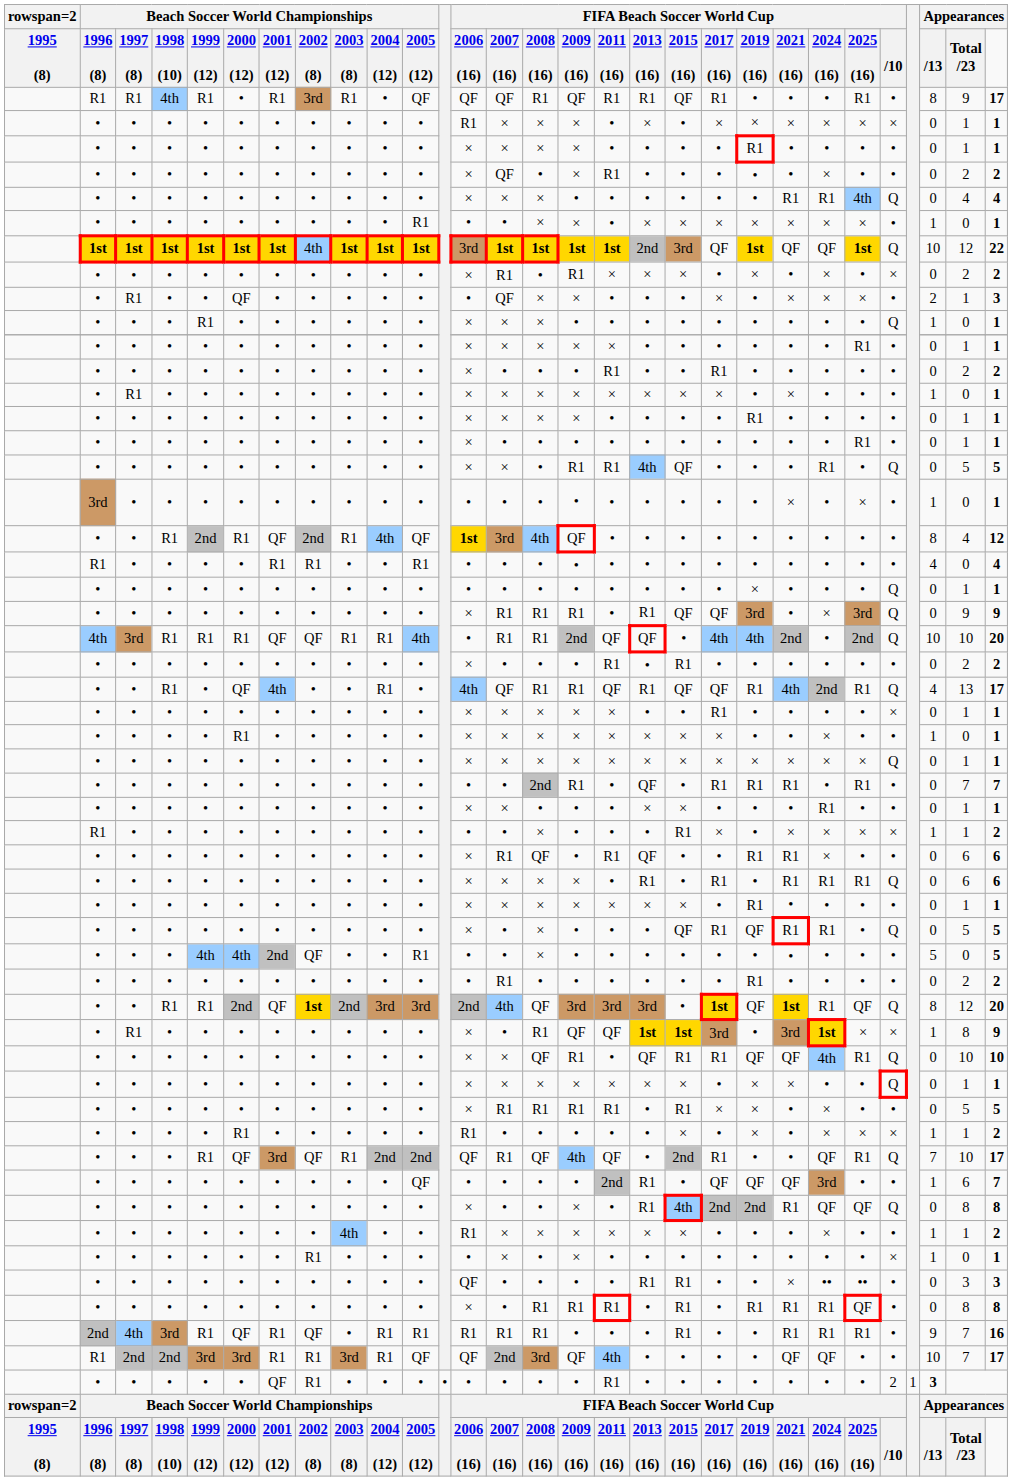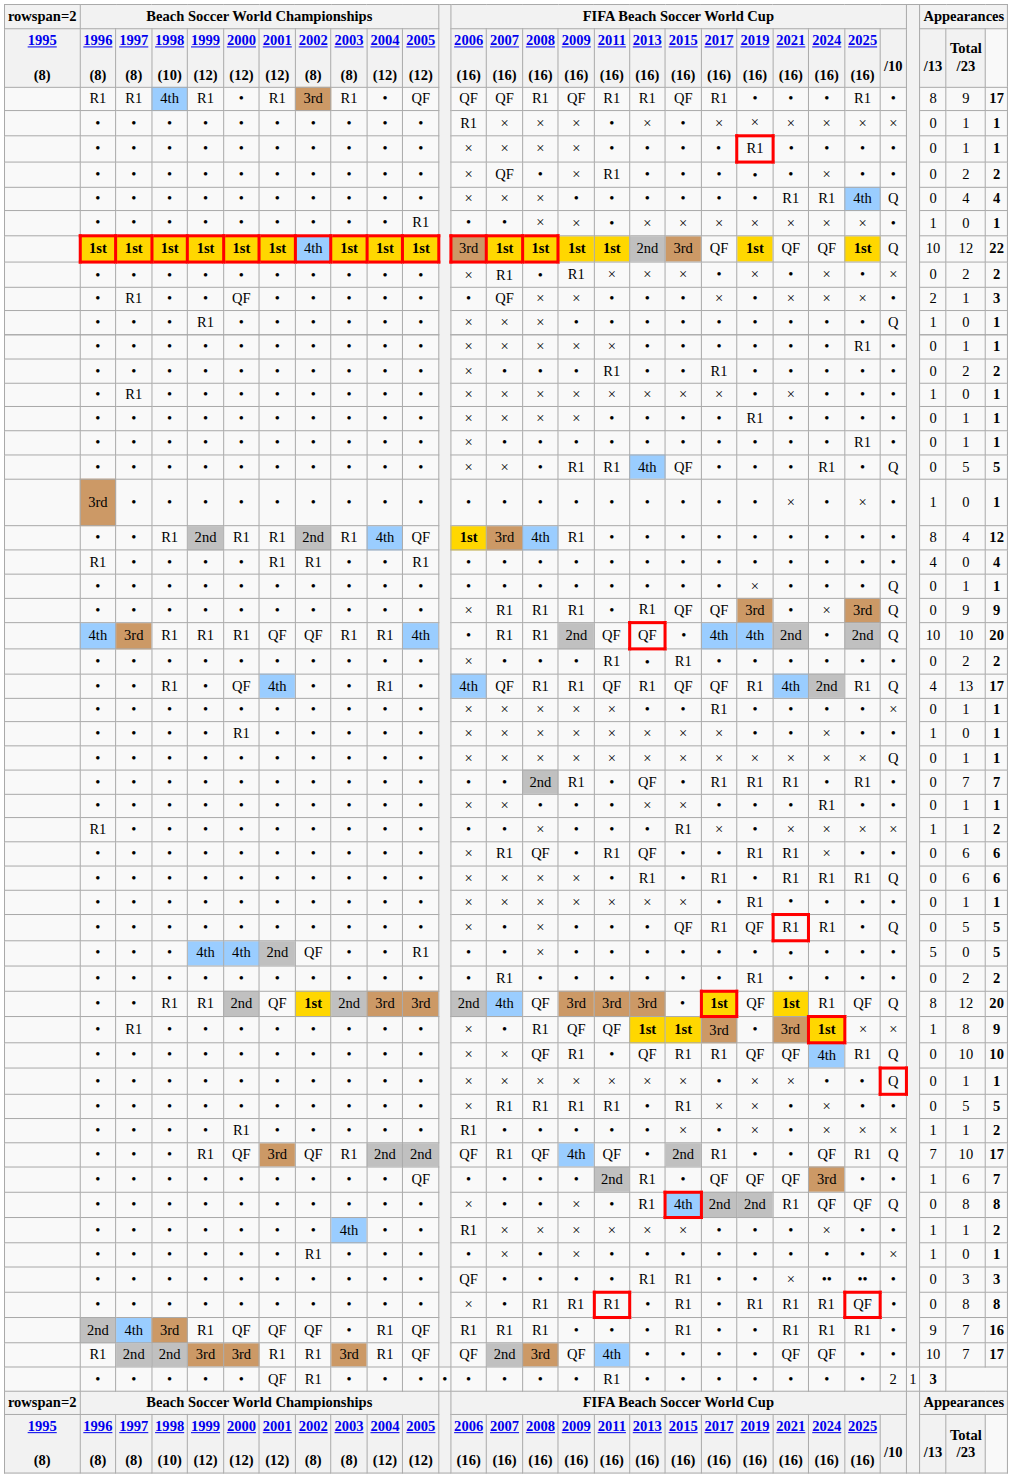(277, 539) QF -> (277, 538) R1
(576, 539) QF -> (576, 538) R1
(277, 1333) R1 -> (277, 1330) QF
(421, 1333) R1 -> (421, 1330) QF
